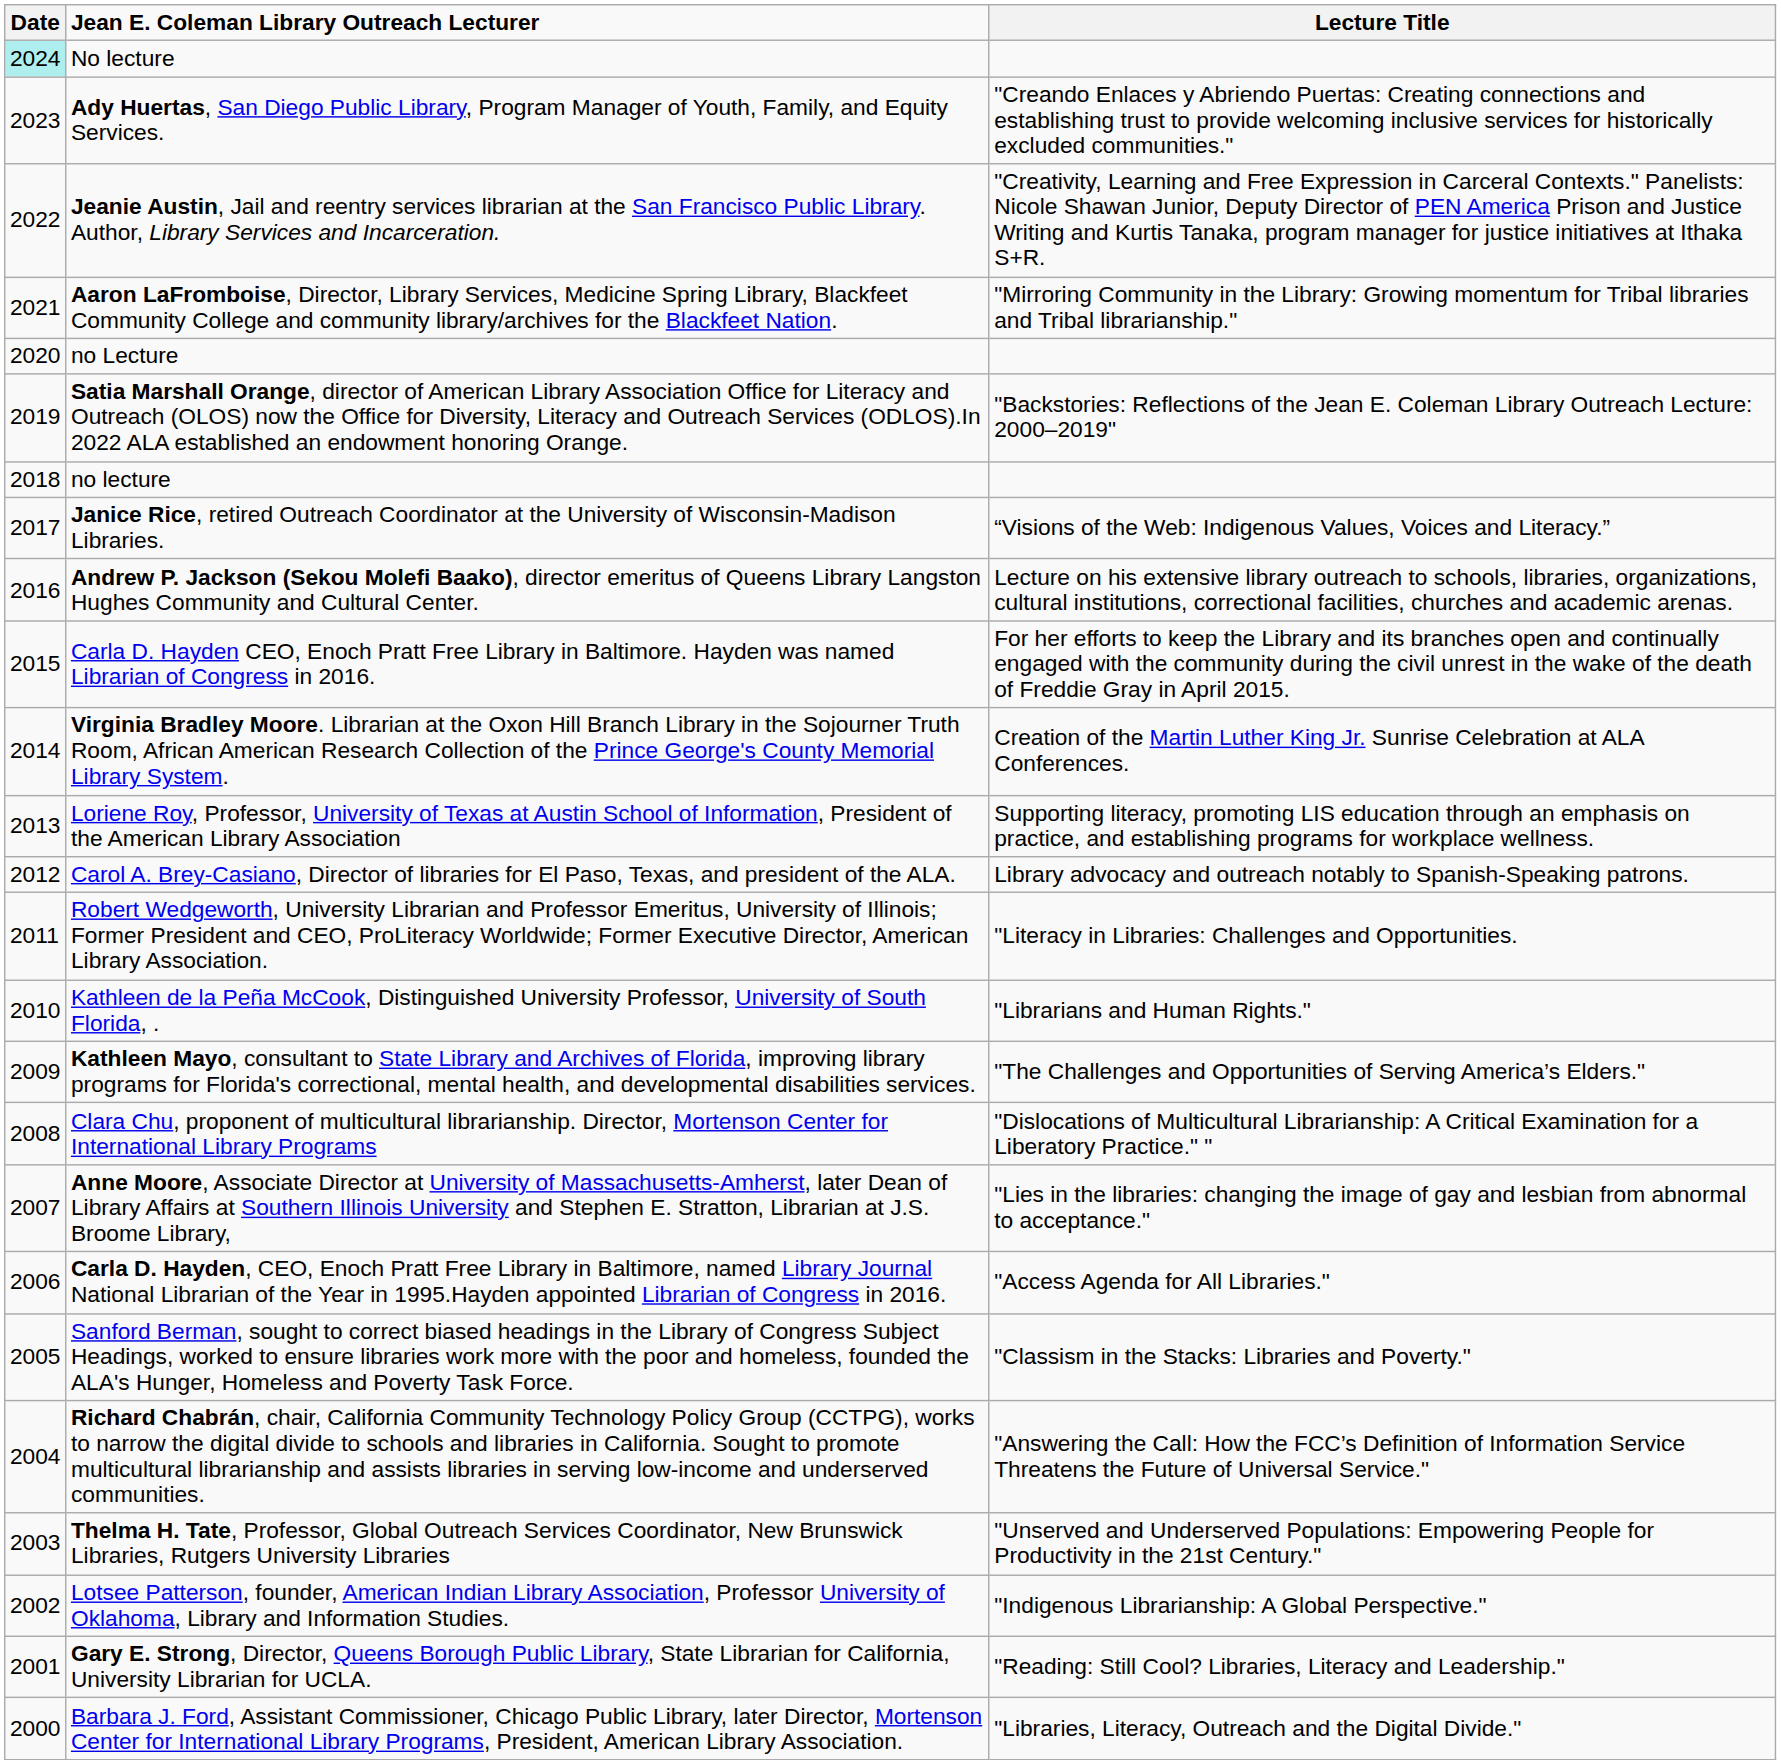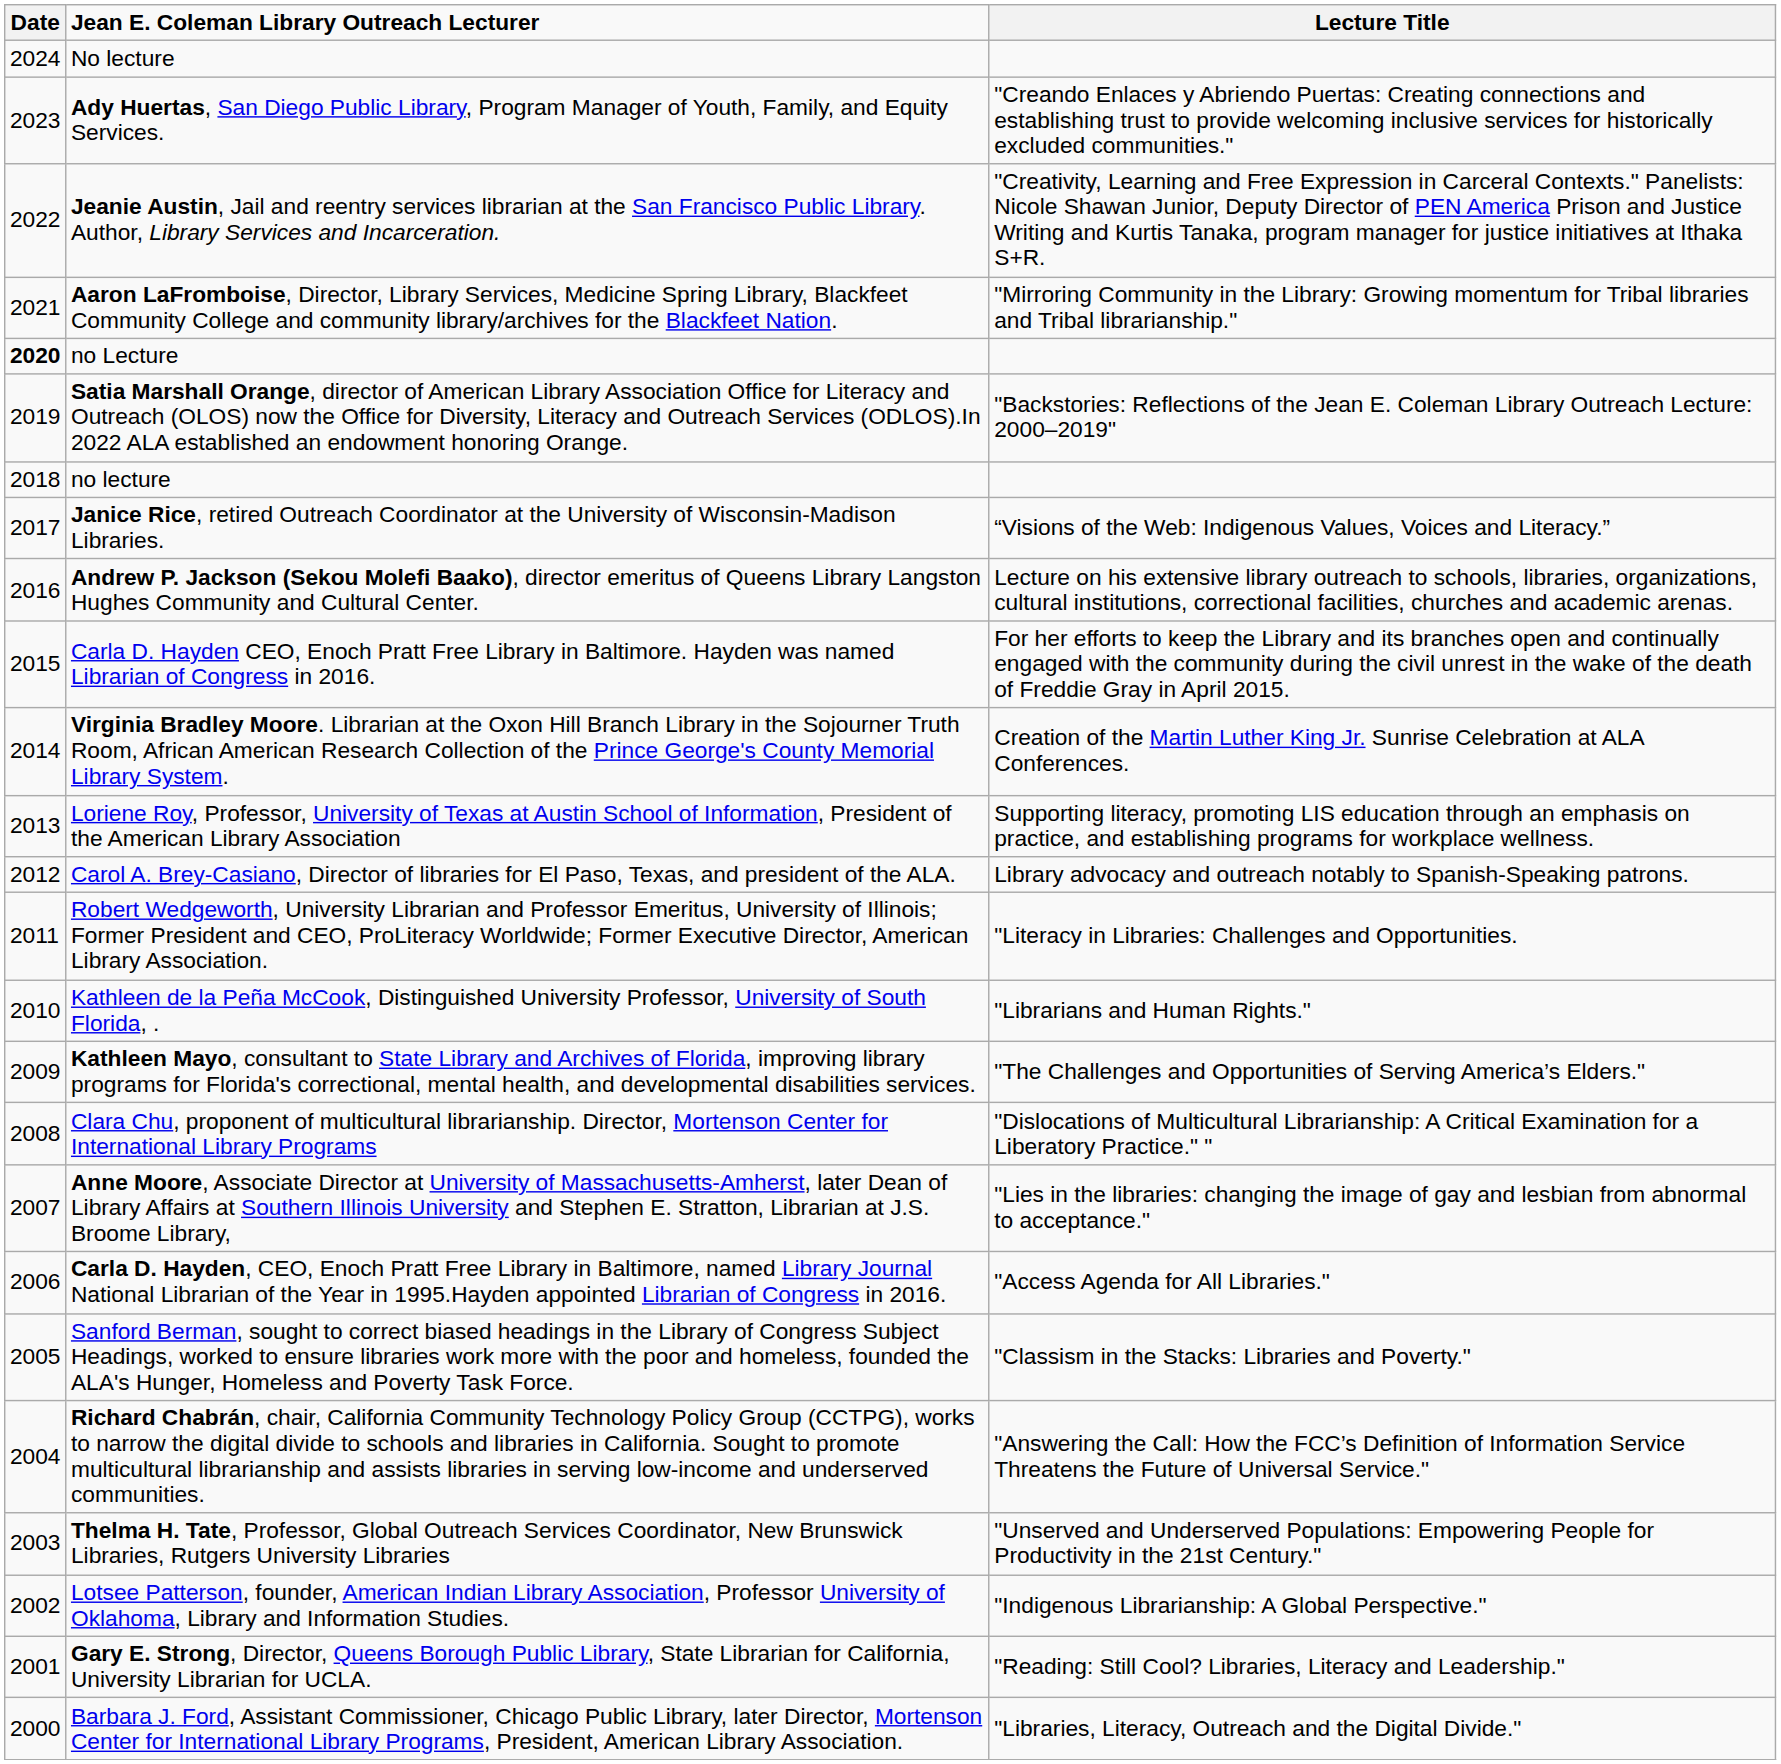(35, 58) paleturquoise background -> (35, 58) no background
(35, 356) normal -> (35, 356) bold
